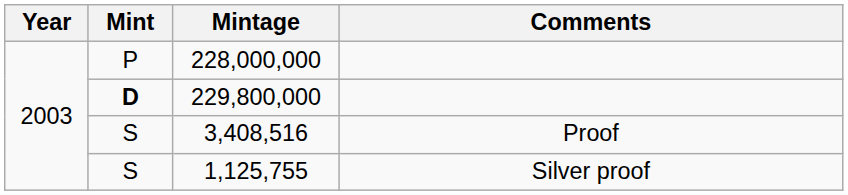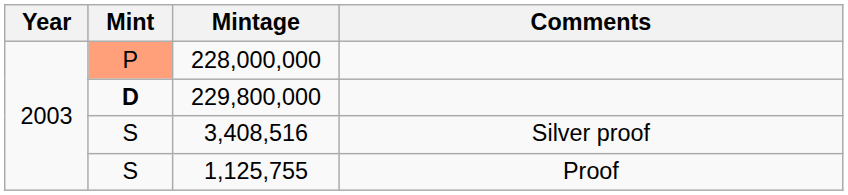(130, 60) no background -> (130, 60) lightsalmon background
(591, 134) Proof -> (591, 134) Silver proof
(591, 171) Silver proof -> (591, 171) Proof
